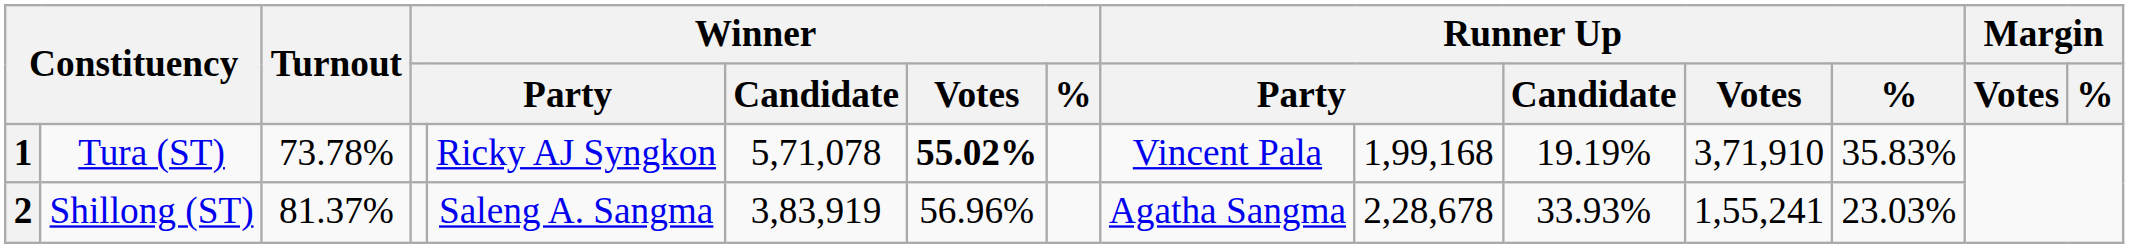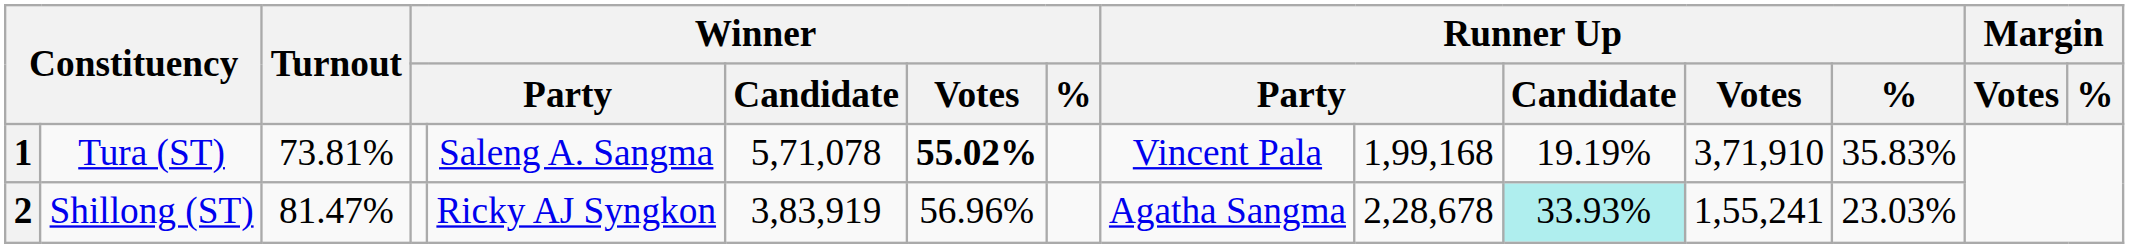(336, 152) 73.78% -> (336, 152) 73.81%
(576, 152) Ricky AJ Syngkon -> (576, 152) Saleng A. Sangma
(336, 211) 81.37% -> (336, 211) 81.47%
(576, 211) Saleng A. Sangma -> (576, 211) Ricky AJ Syngkon
(1594, 211) no background -> (1594, 211) paleturquoise background
